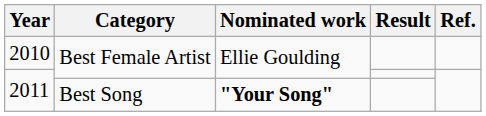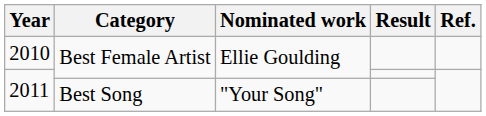(277, 94) bold -> (272, 94) normal
